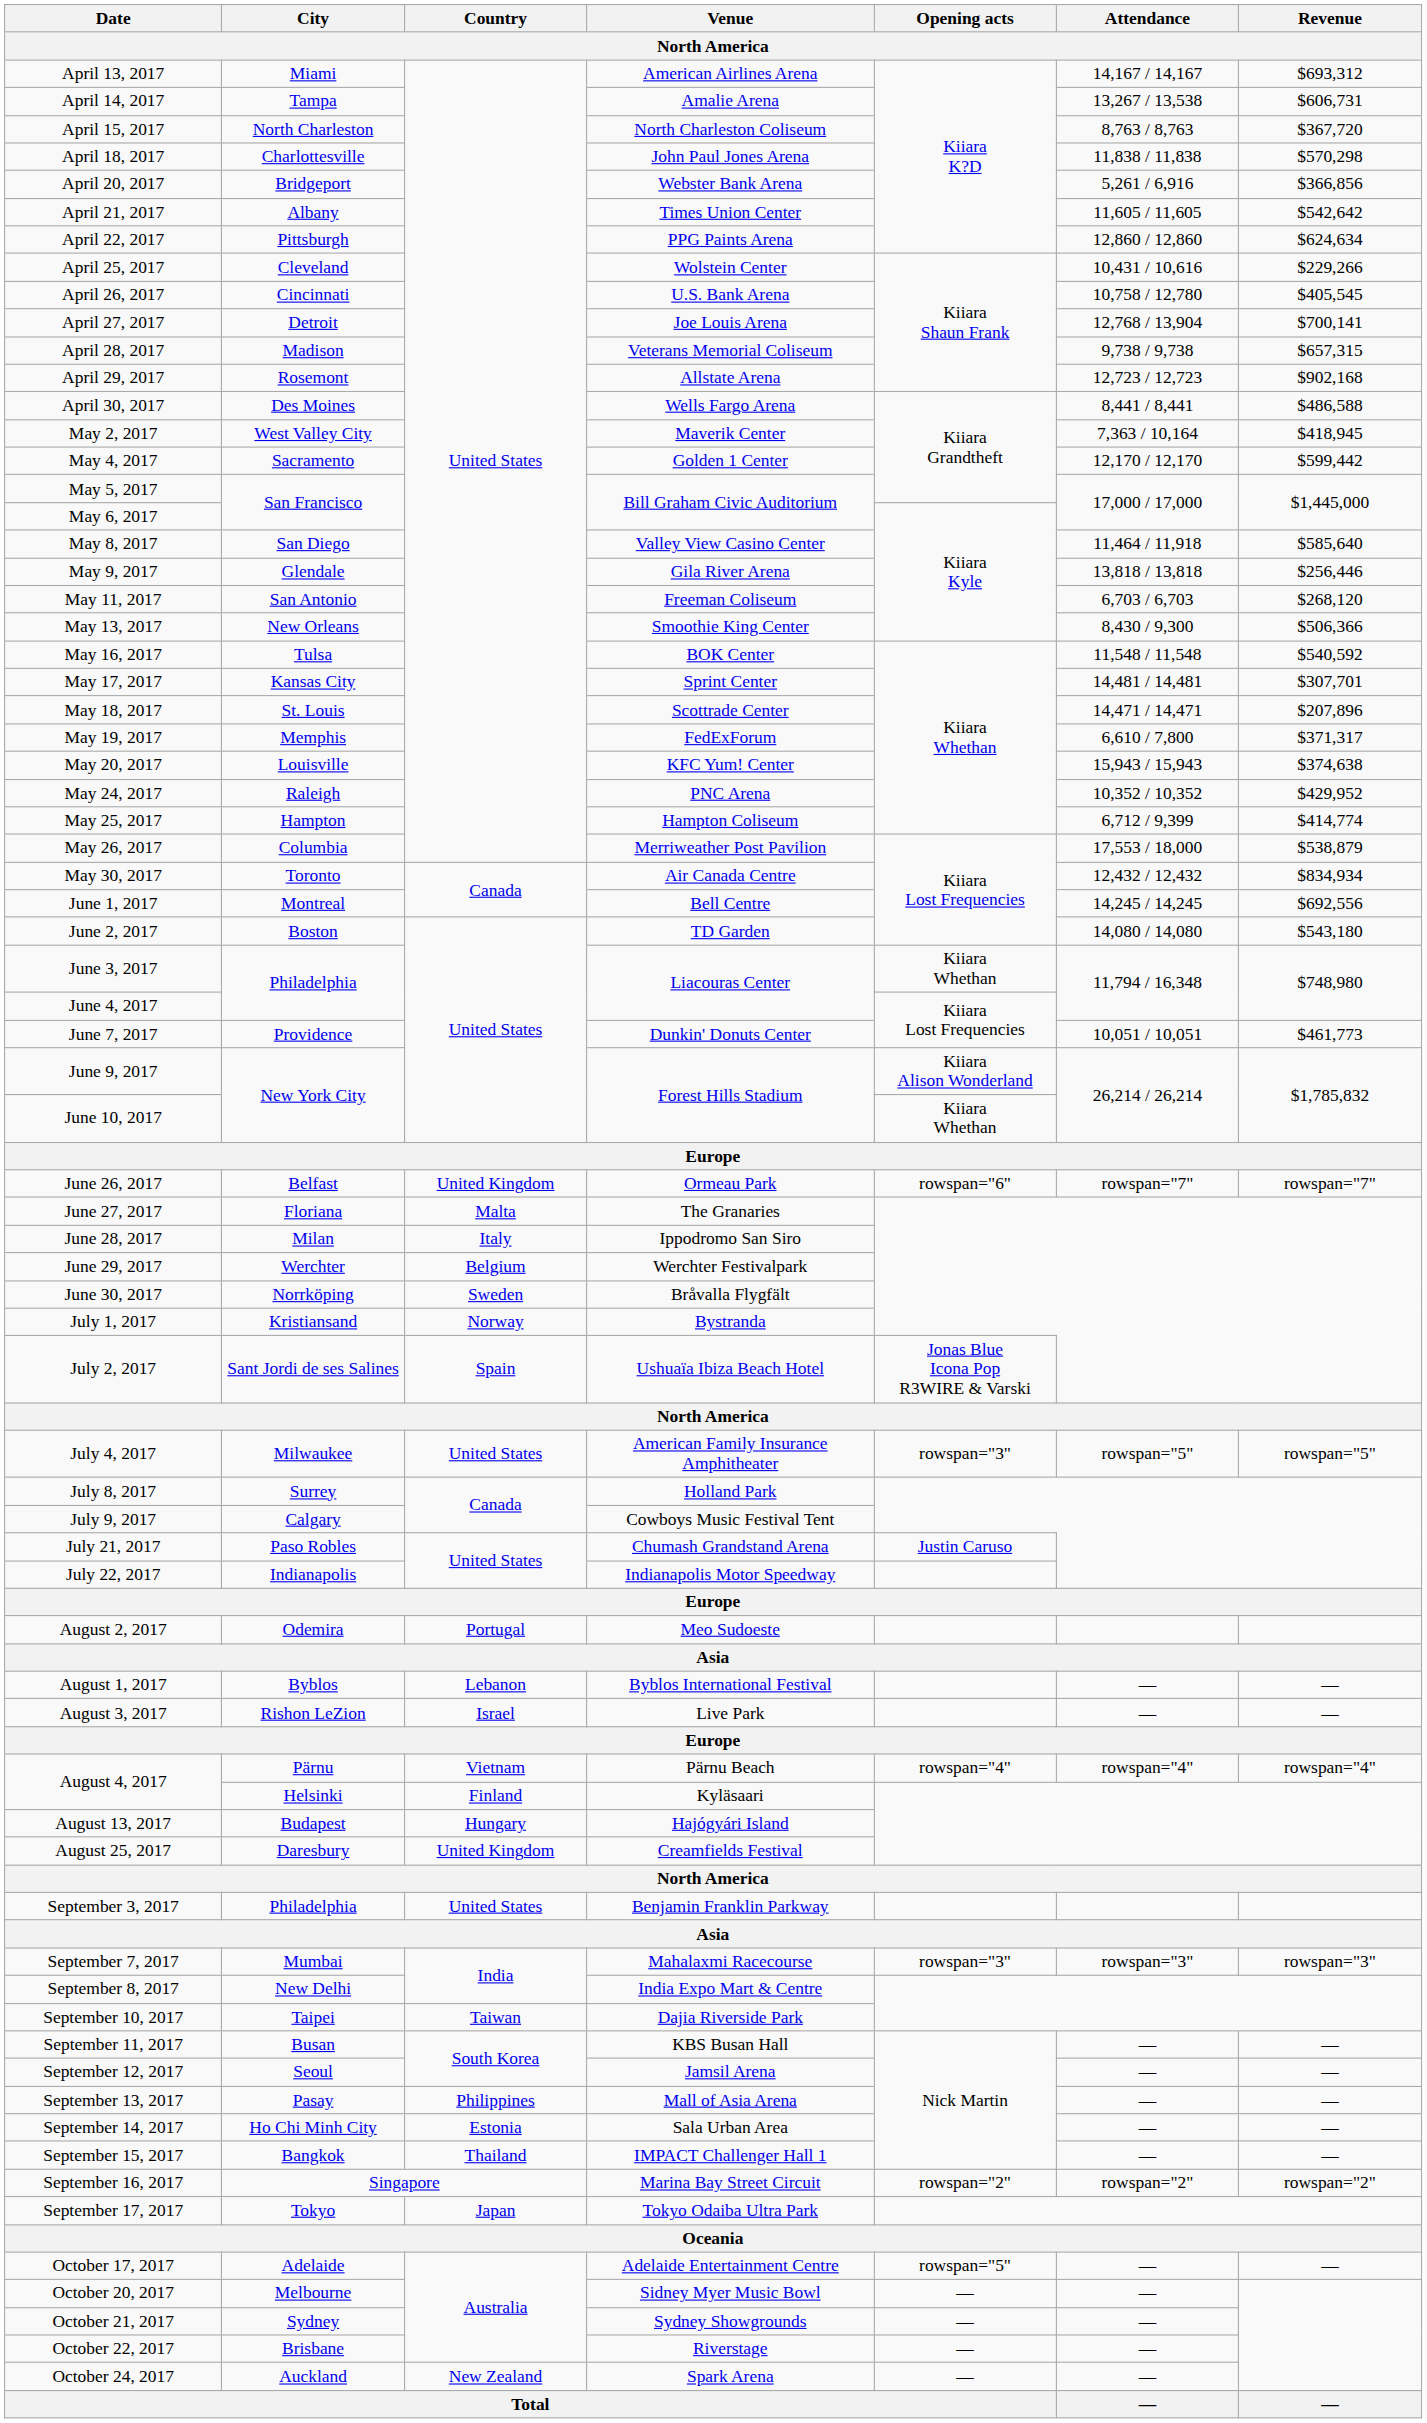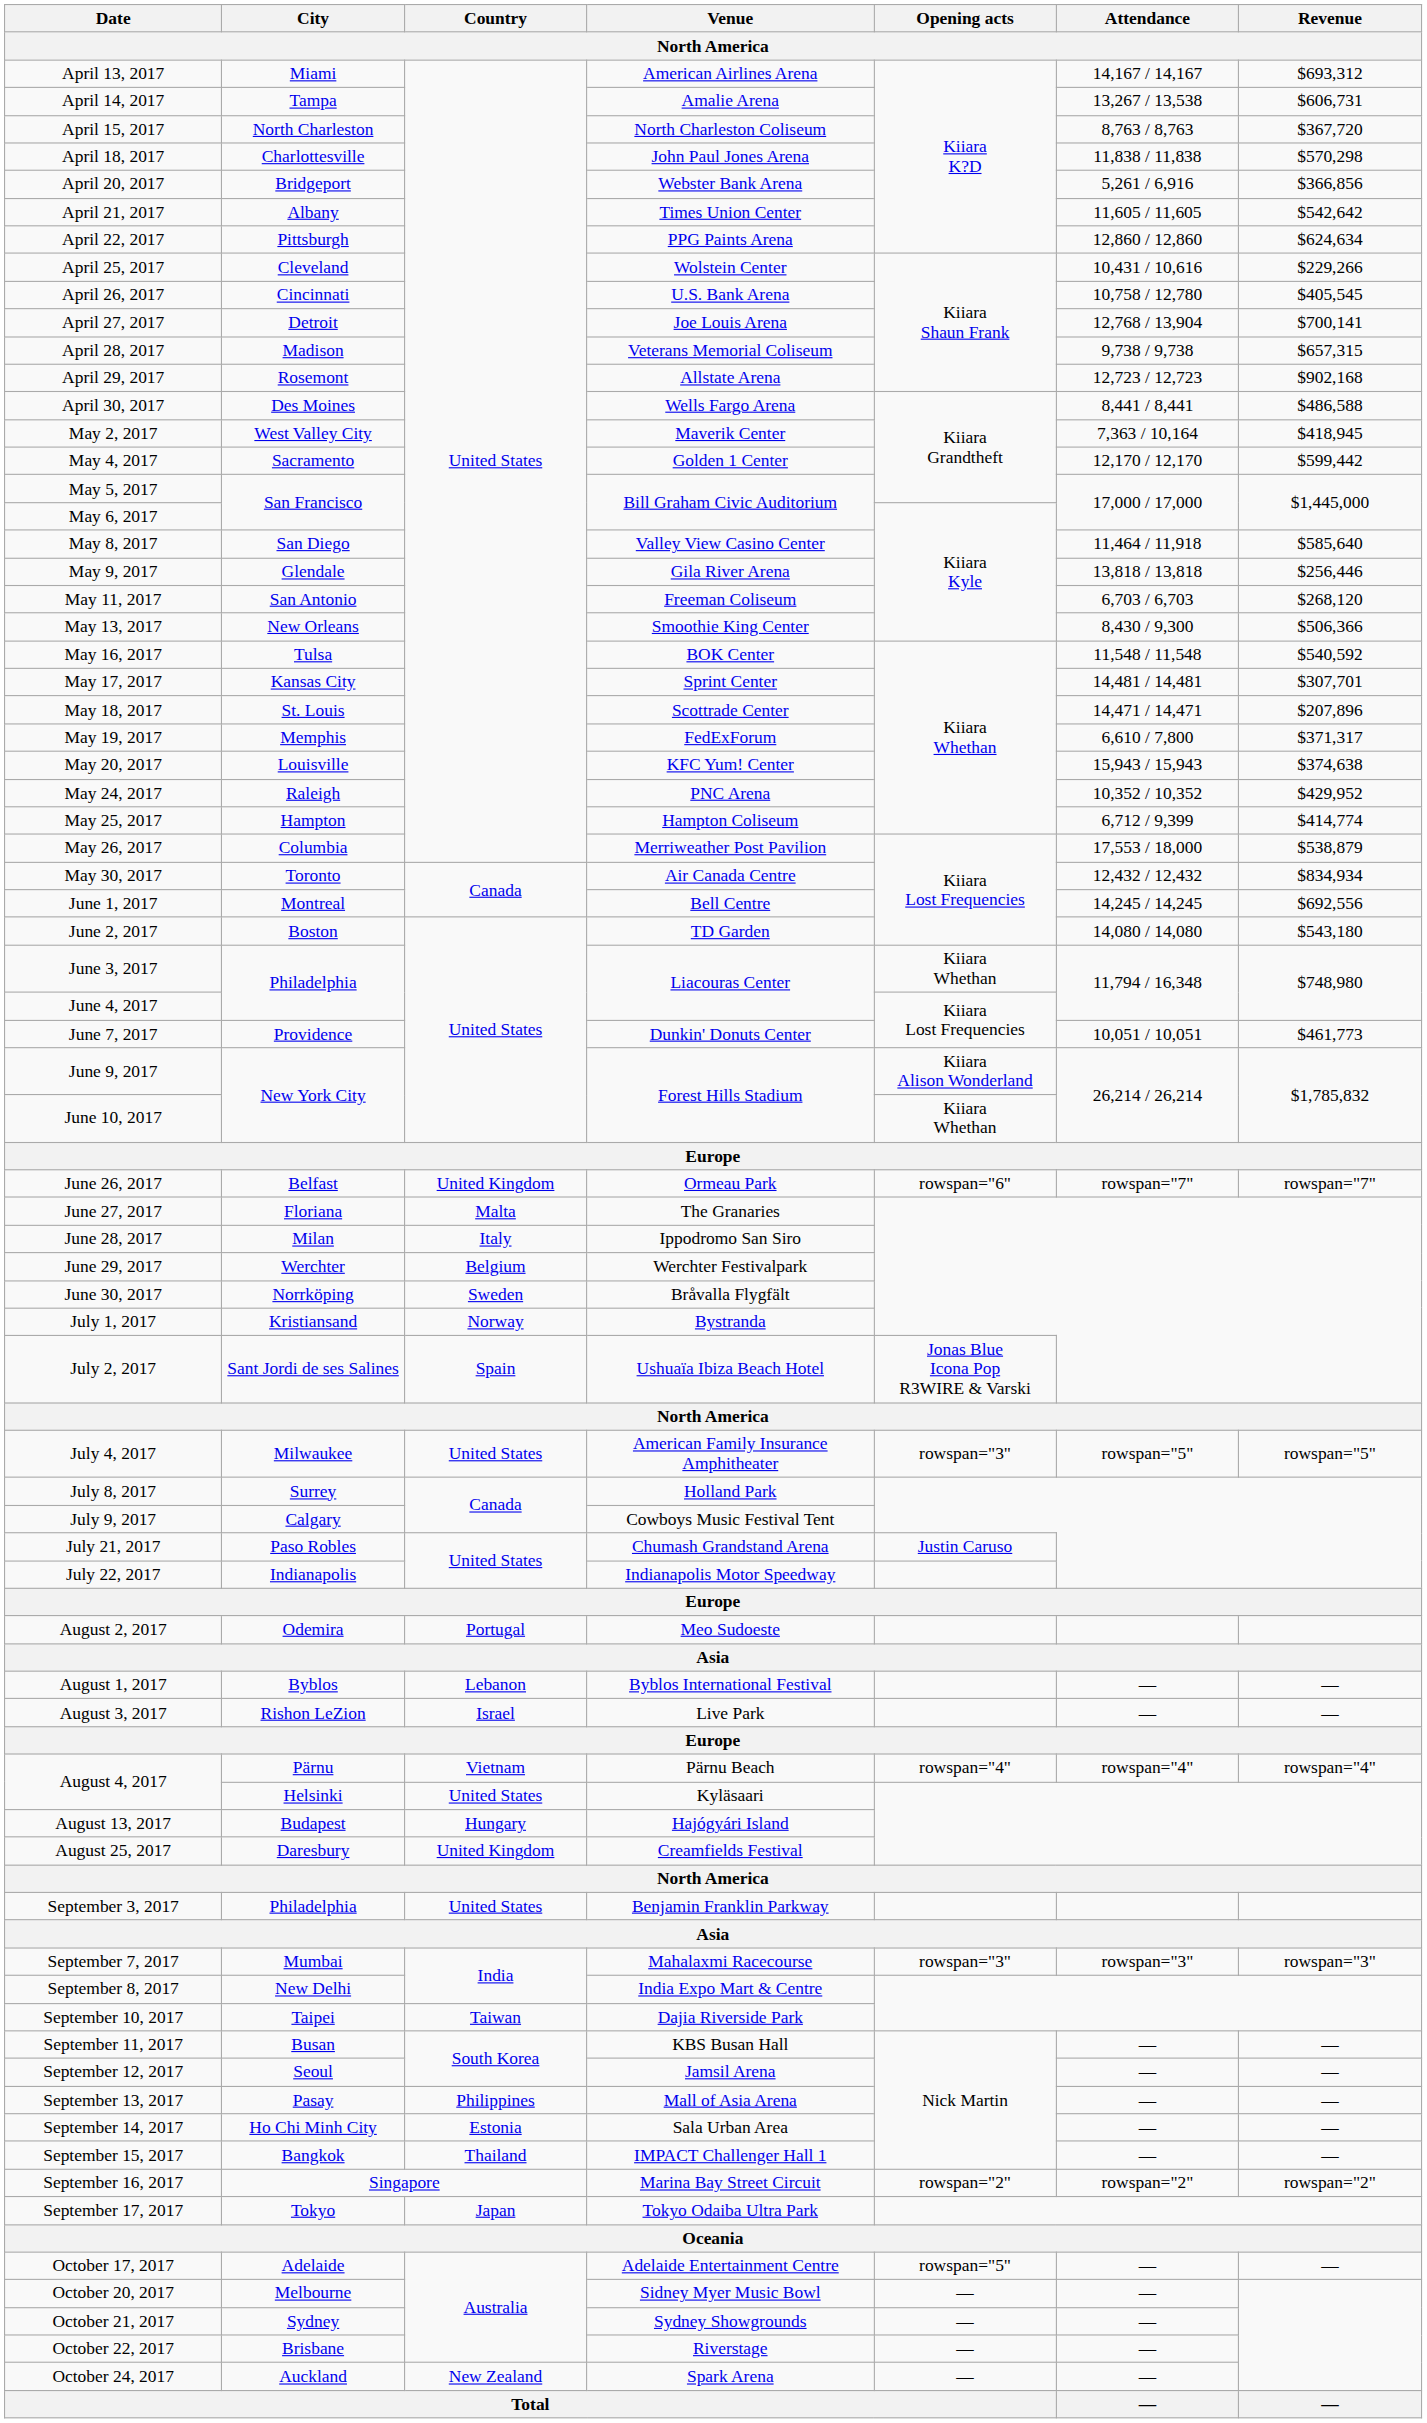(496, 1795) Finland -> (496, 1795) United States
